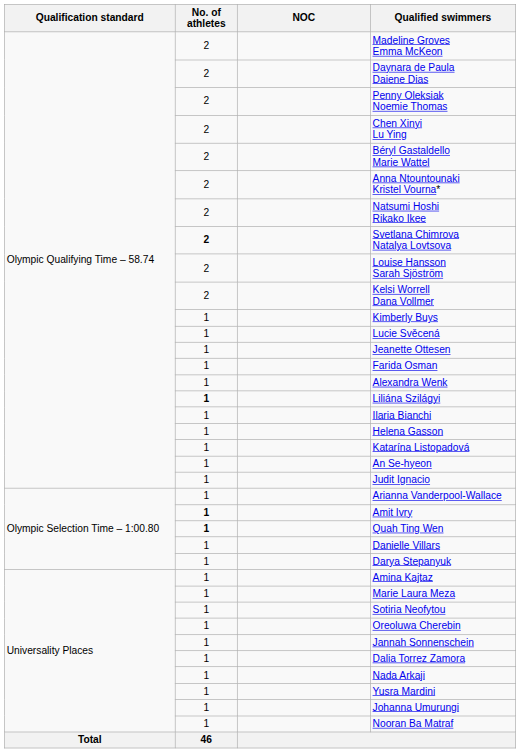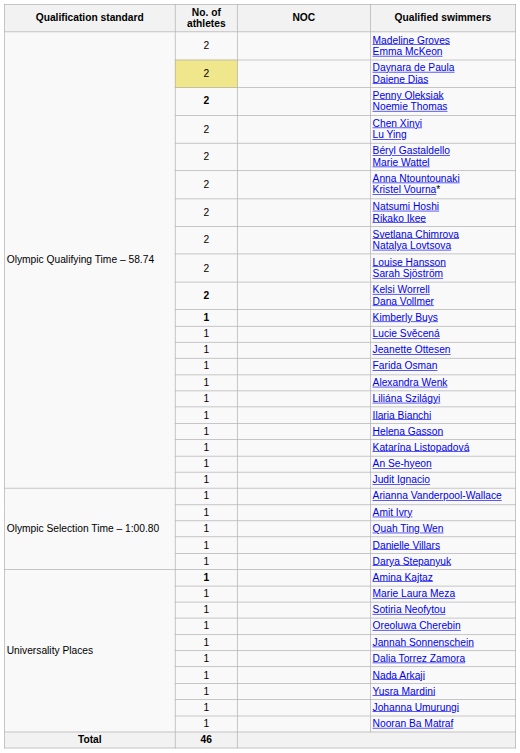(206, 73) no background -> (206, 73) khaki background
(206, 101) normal -> (206, 101) bold
(206, 240) bold -> (206, 240) normal
(206, 295) normal -> (206, 295) bold
(206, 317) normal -> (206, 317) bold
(206, 399) bold -> (206, 399) normal
(206, 512) bold -> (206, 512) normal
(206, 529) bold -> (206, 529) normal
(206, 577) normal -> (206, 577) bold
